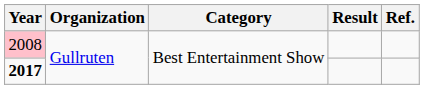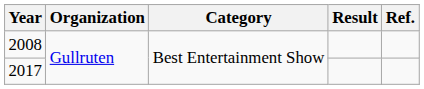(25, 44) pink background -> (25, 44) no background
(25, 71) bold -> (25, 71) normal
